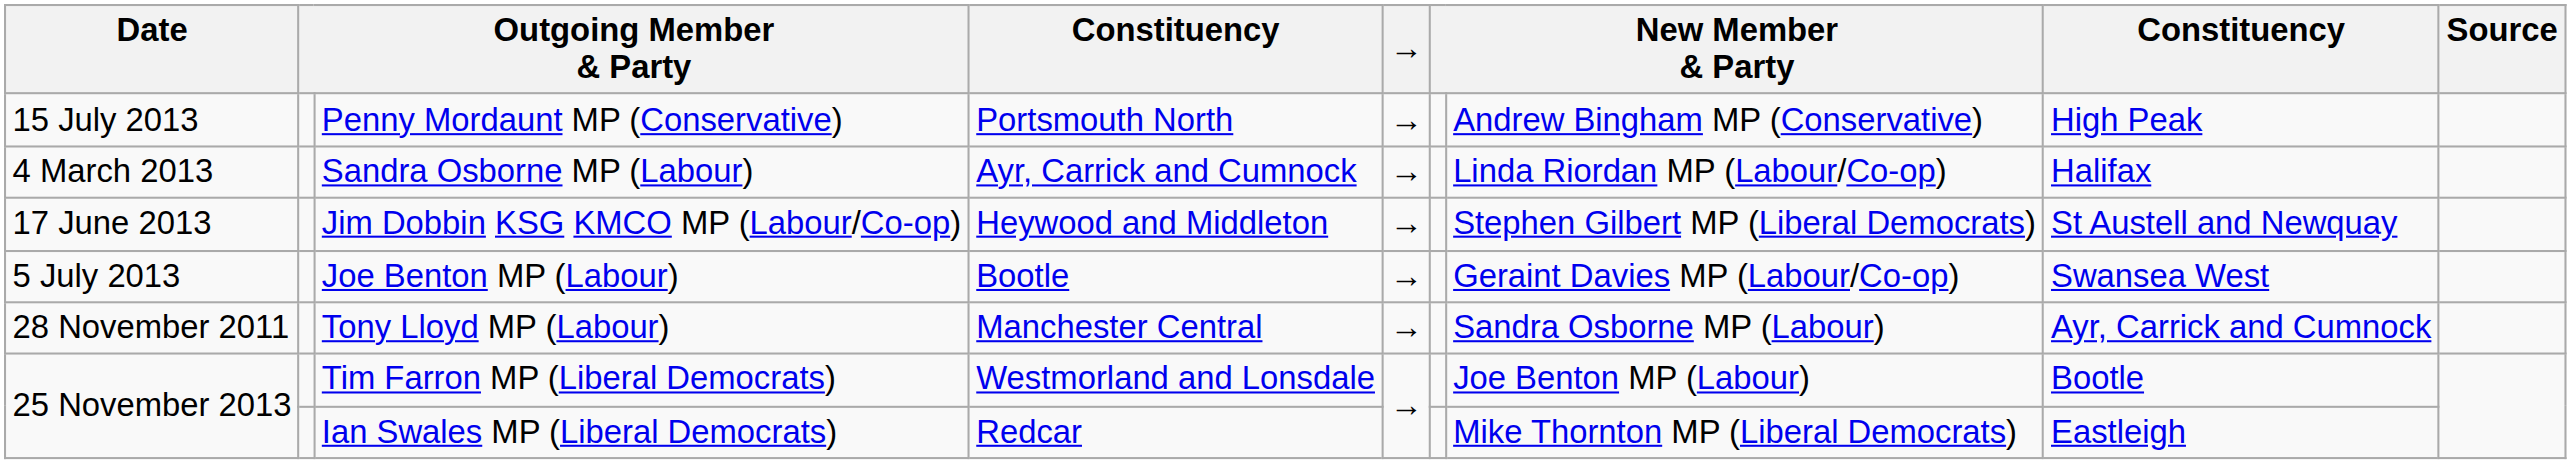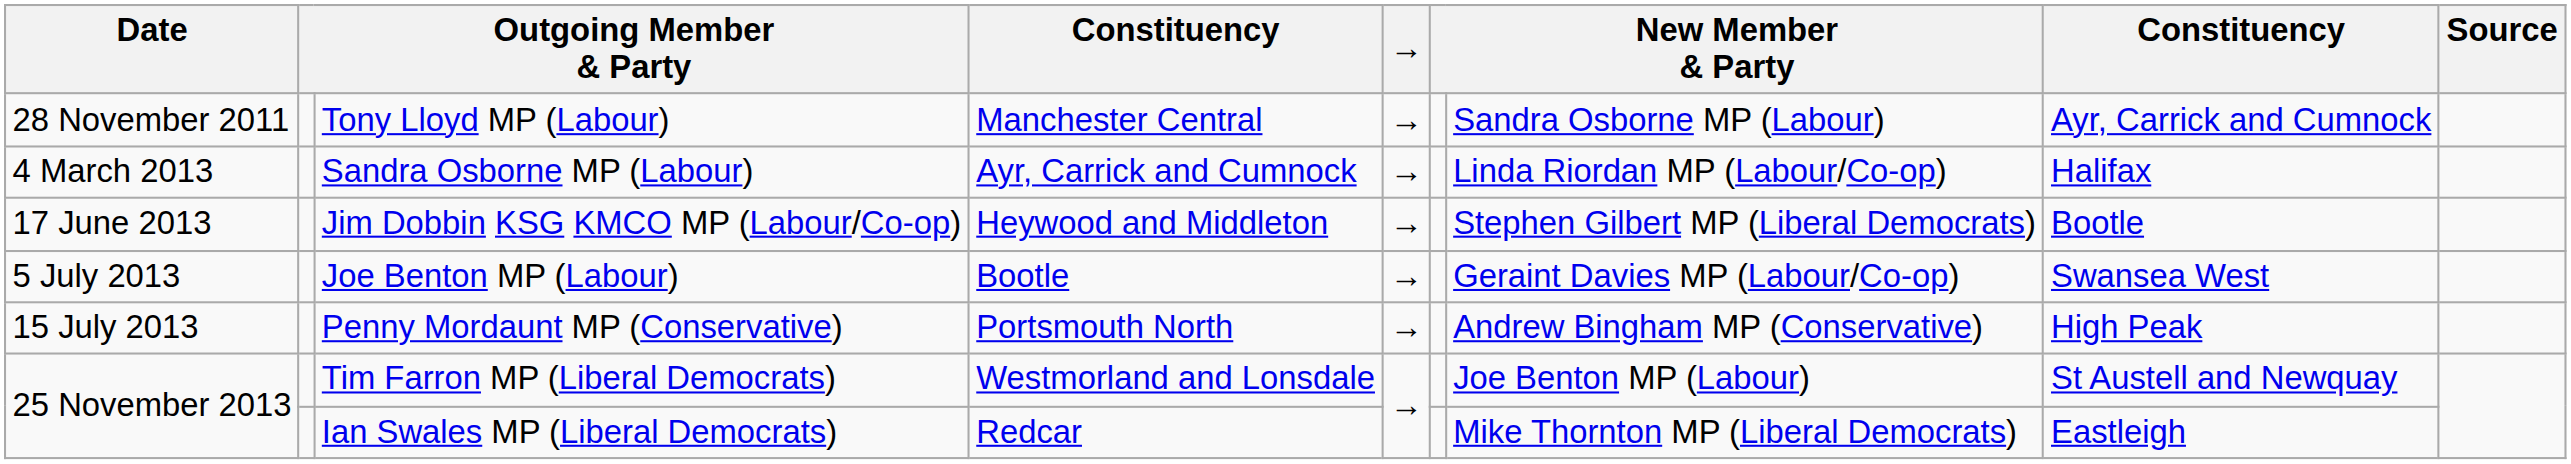rows swapped: (496, 327) <-> (582, 119)
(2224, 223) St Austell and Newquay -> (2098, 223) Bootle
(2098, 379) Bootle -> (2224, 379) St Austell and Newquay
